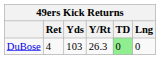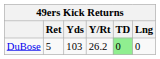(48, 46) 4 -> (48, 46) 5
(98, 46) 26.3 -> (98, 46) 26.2
